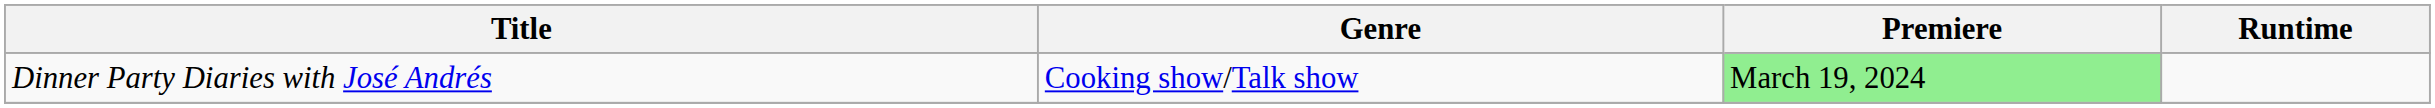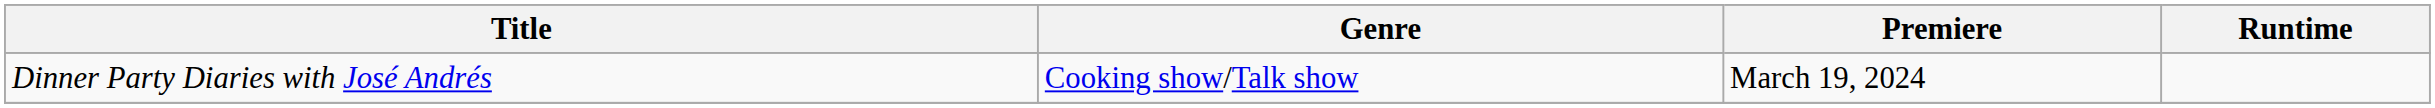(1828, 77) lightgreen background -> (1828, 77) no background
